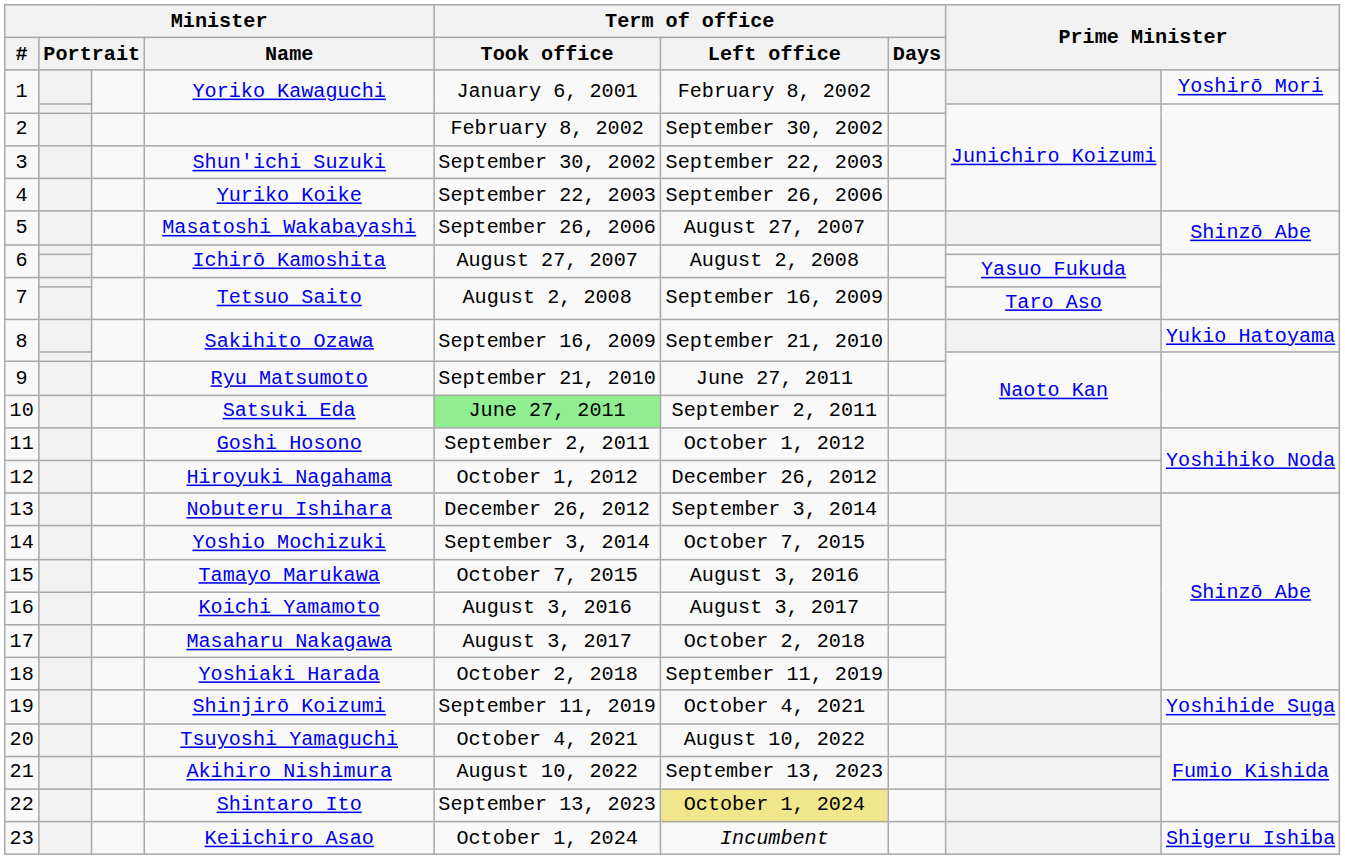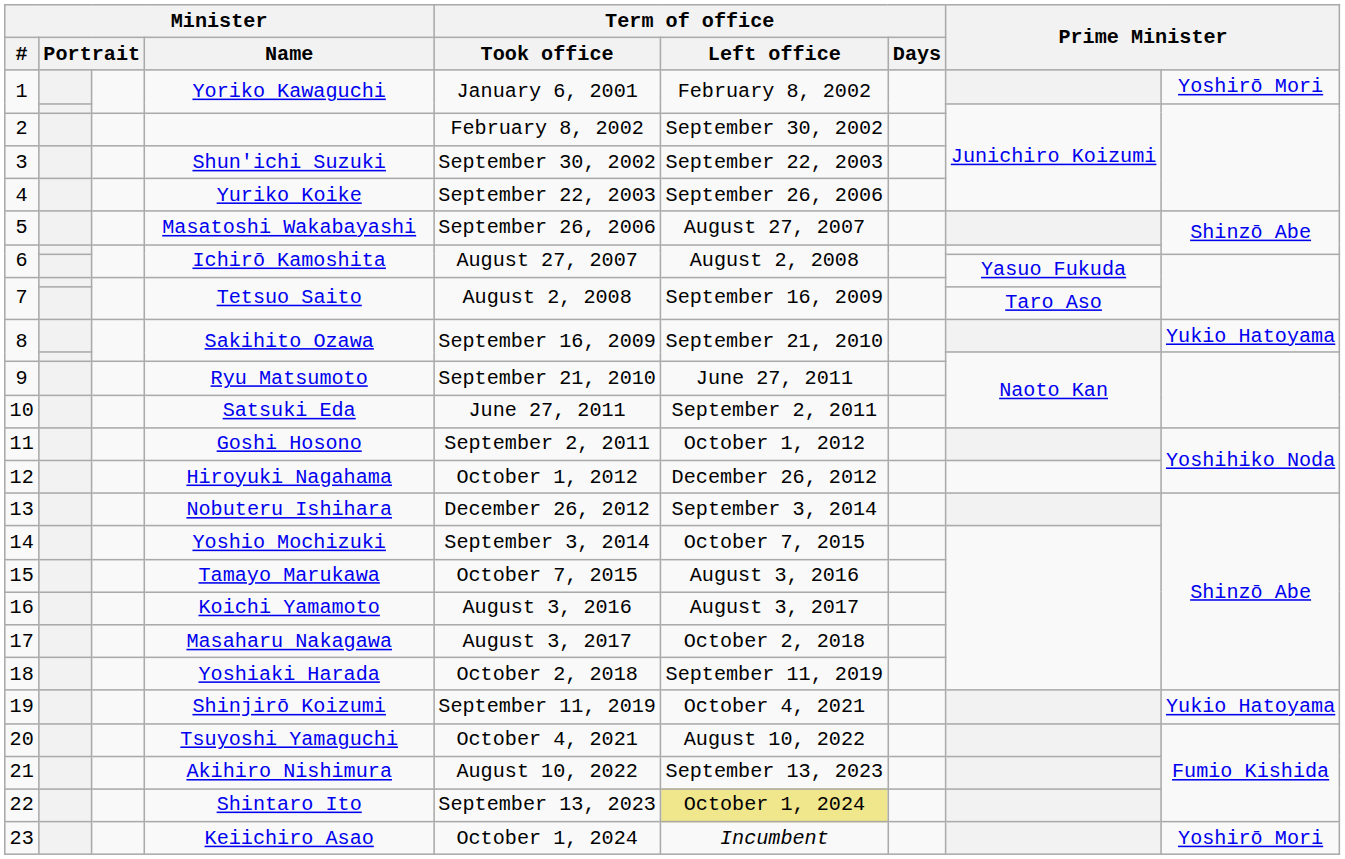(547, 411) lightgreen background -> (547, 411) no background
(1251, 707) Yoshihide Suga -> (1251, 707) Yukio Hatoyama
(1251, 838) Shigeru Ishiba -> (1251, 838) Yoshirō Mori
